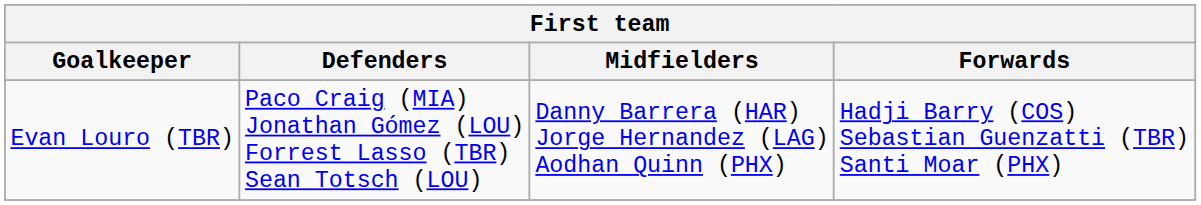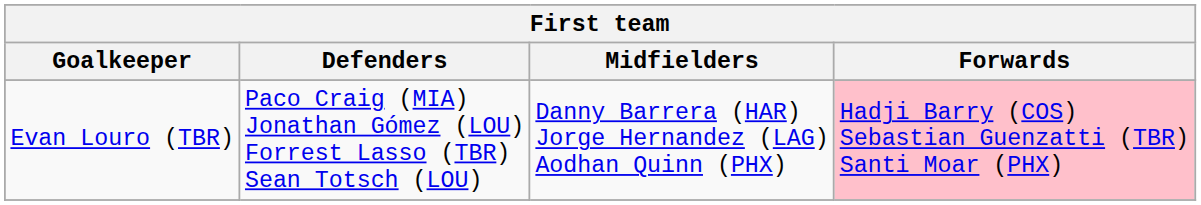(1014, 140) no background -> (1014, 140) pink background
